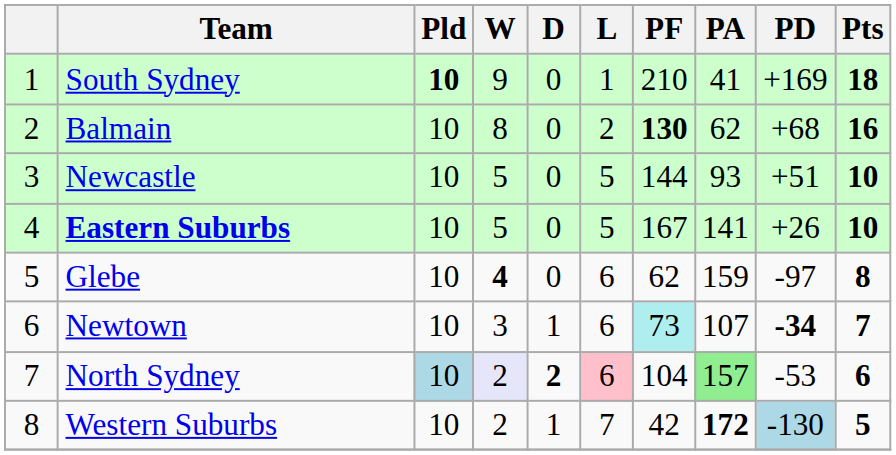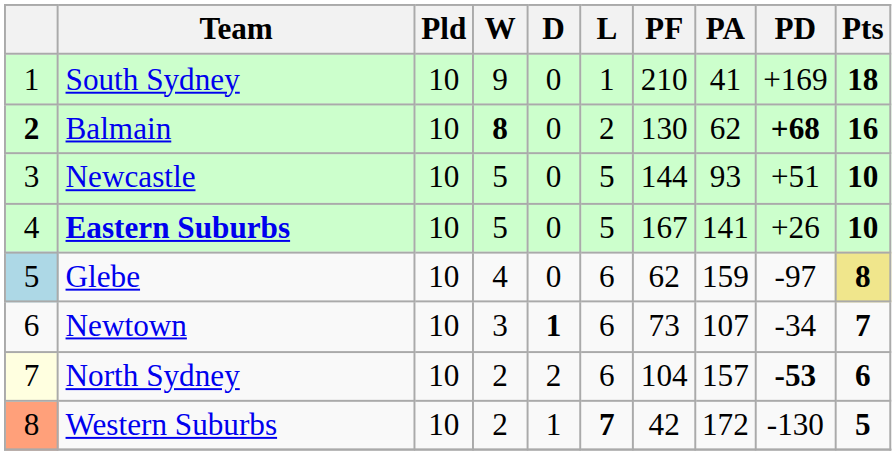(444, 78) bold -> (444, 78) normal
(32, 128) normal -> (32, 128) bold
(500, 128) normal -> (500, 128) bold
(664, 128) bold -> (664, 128) normal
(795, 128) normal -> (795, 128) bold
(32, 276) no background -> (32, 276) lightblue background
(500, 276) bold -> (500, 276) normal
(863, 276) no background -> (863, 276) khaki background
(554, 326) normal -> (554, 326) bold
(664, 326) paleturquoise background -> (664, 326) no background
(795, 326) bold -> (795, 326) normal
(32, 375) no background -> (32, 375) lightyellow background
(444, 375) lightblue background -> (444, 375) no background
(500, 375) lavender background -> (500, 375) no background
(554, 375) bold -> (554, 375) normal
(607, 375) pink background -> (607, 375) no background
(725, 375) lightgreen background -> (725, 375) no background
(795, 375) normal -> (795, 375) bold
(32, 425) no background -> (32, 425) lightsalmon background
(607, 425) normal -> (607, 425) bold
(725, 425) bold -> (725, 425) normal
(795, 425) lightblue background -> (795, 425) no background
